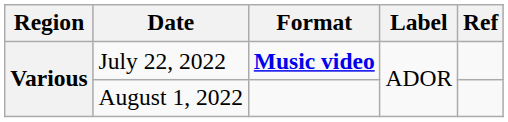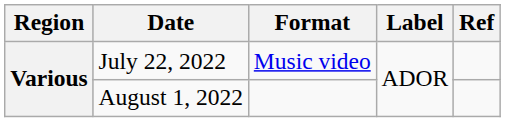(314, 60) bold -> (312, 60) normal
